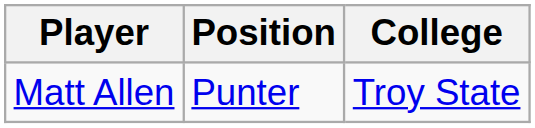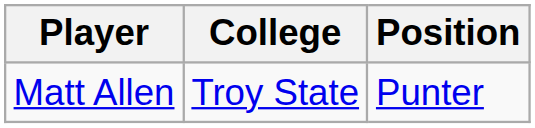columns swapped: (264, 33) <-> (437, 33)
